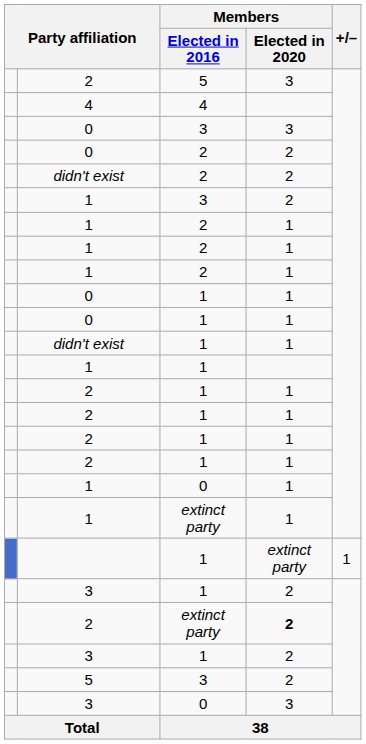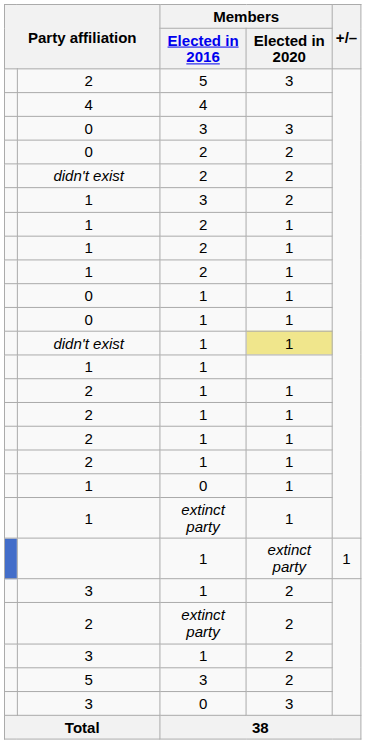(289, 343) no background -> (289, 343) khaki background
(289, 623) bold -> (289, 623) normal
